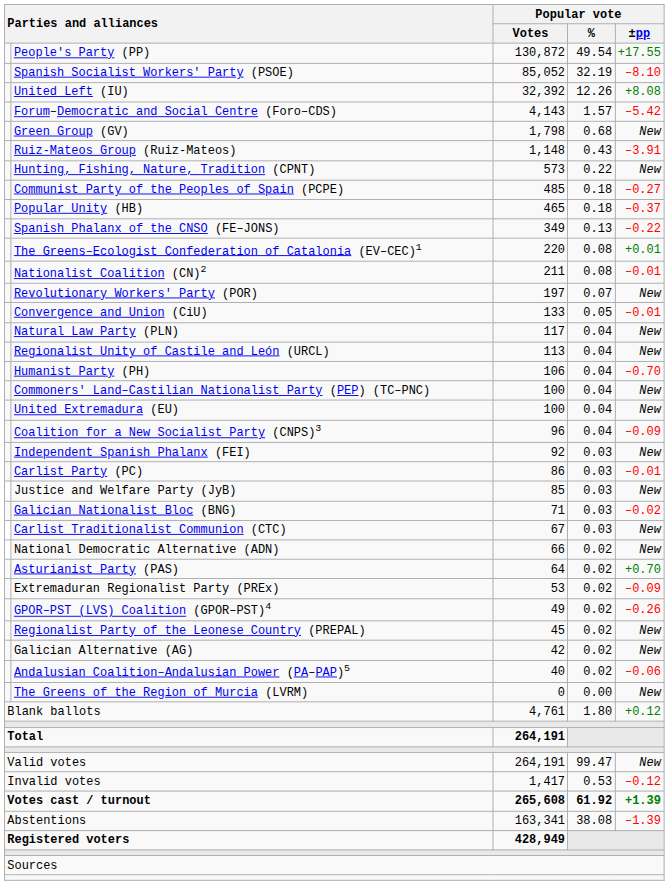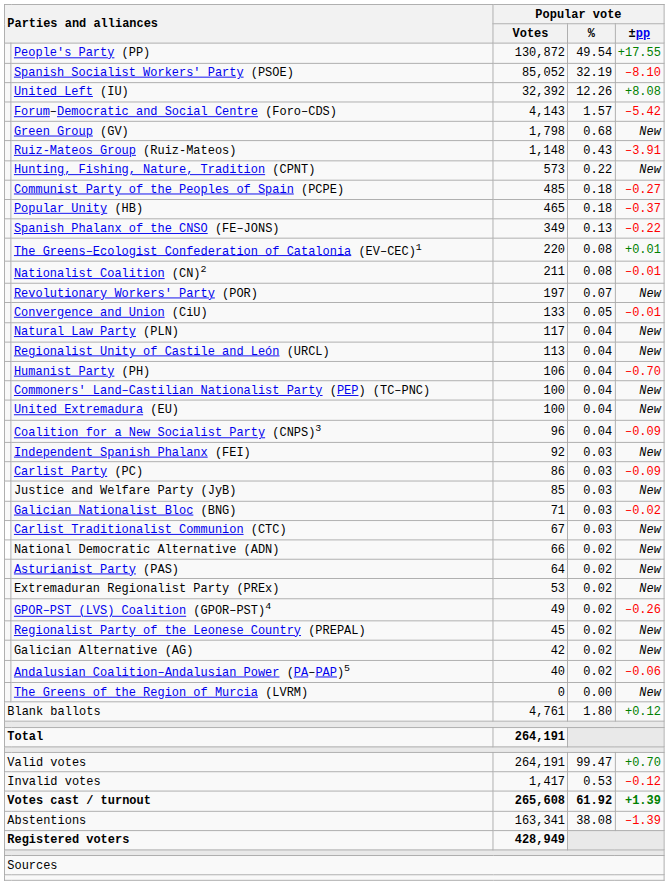(643, 472) –0.01 -> (643, 472) –0.09
(643, 569) +0.70 -> (650, 569) New
(643, 589) –0.09 -> (650, 589) New
(650, 762) New -> (643, 762) +0.70
